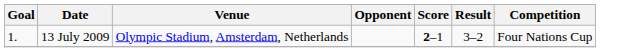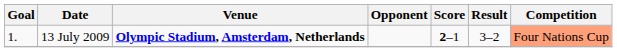(232, 36) normal -> (240, 36) bold
(545, 36) no background -> (561, 36) lightsalmon background
